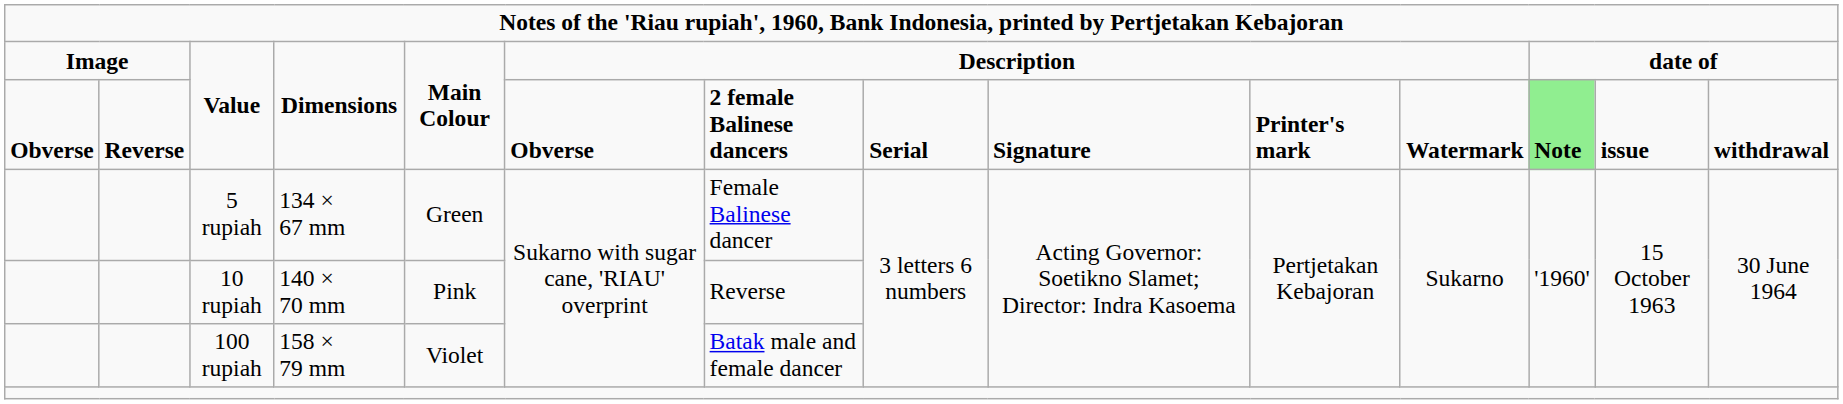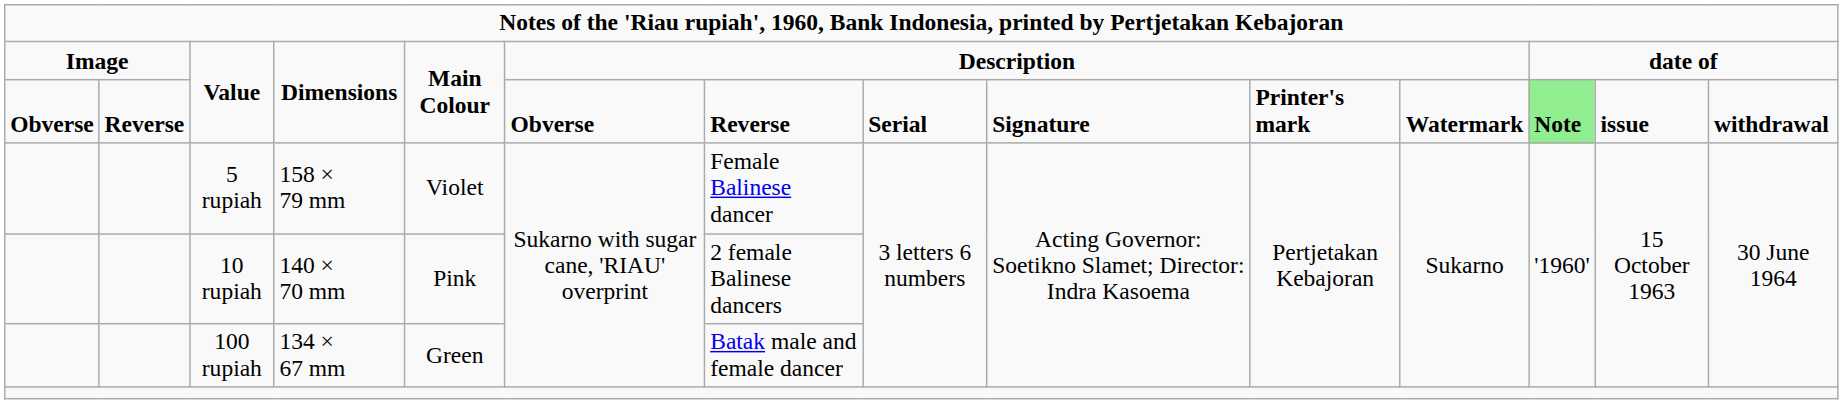(752, 124) 2 female Balinese dancers -> (750, 124) Reverse
(312, 214) 134 × 67 mm -> (312, 187) 158 × 79 mm
(455, 214) Green -> (455, 187) Violet
(747, 291) Reverse -> (751, 278) 2 female Balinese dancers
(312, 355) 158 × 79 mm -> (312, 355) 134 × 67 mm
(455, 355) Violet -> (455, 355) Green
